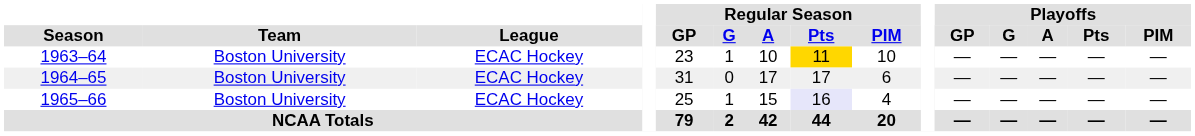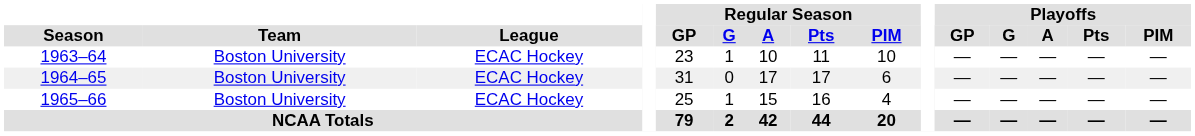(821, 56) gold background -> (821, 56) no background
(821, 99) lavender background -> (821, 99) no background
